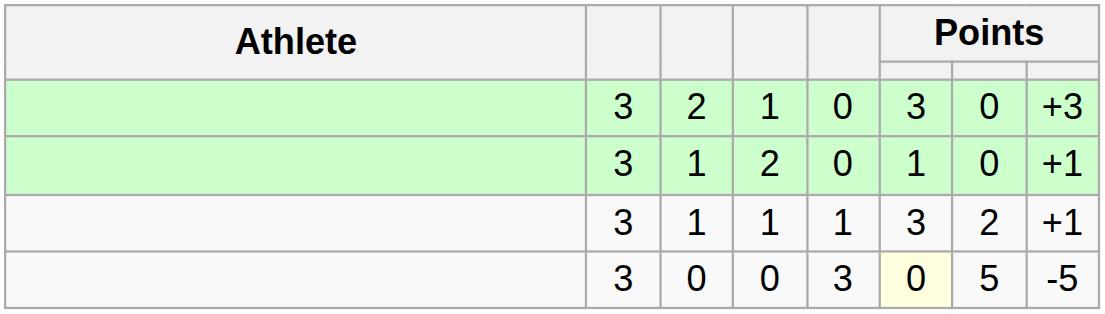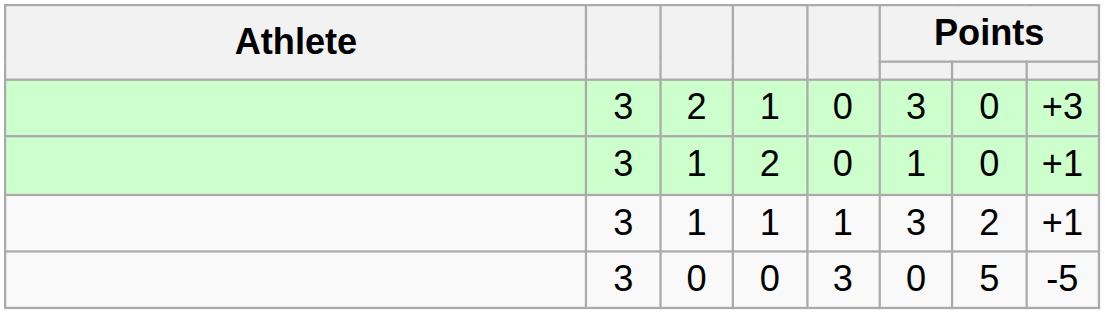(916, 279) lightyellow background -> (916, 279) no background
